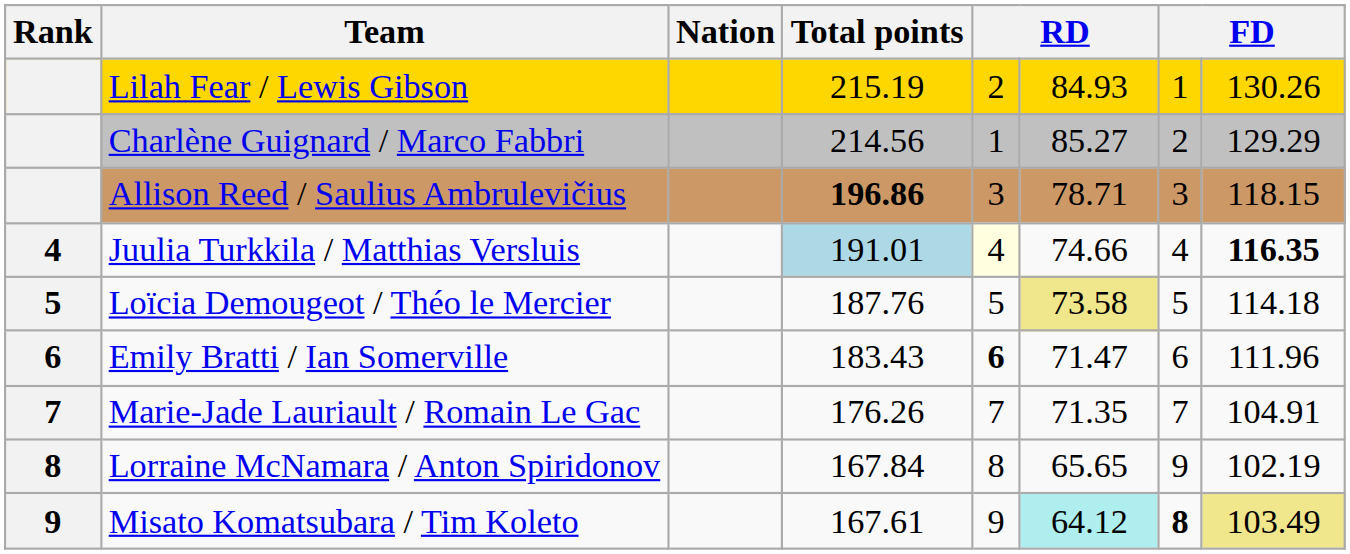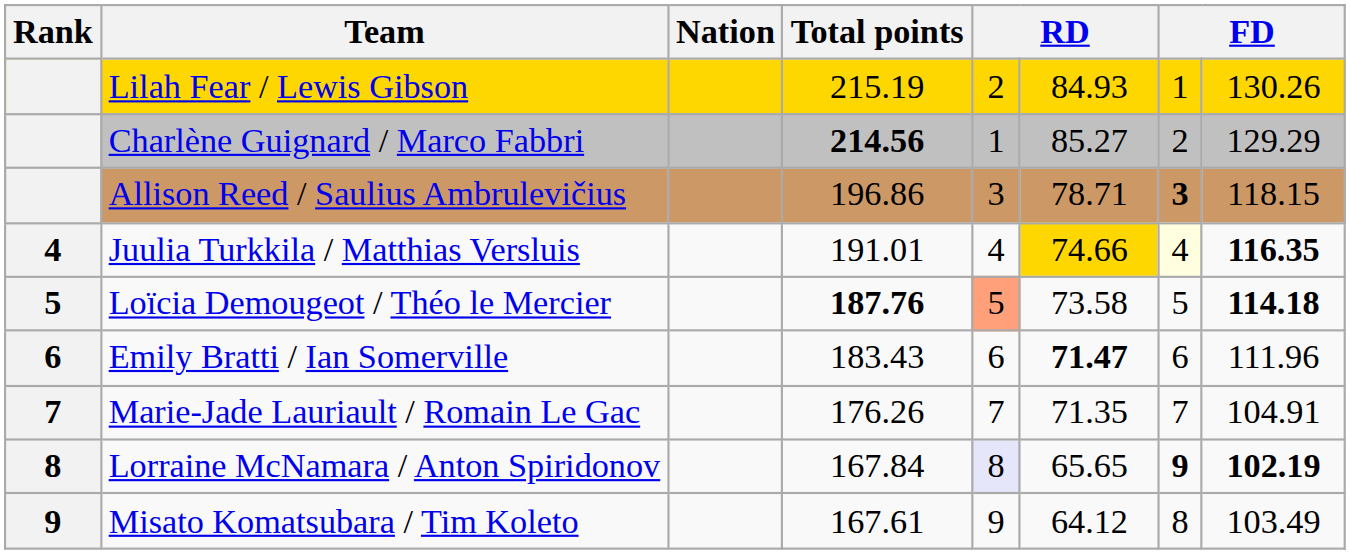(877, 140) normal -> (877, 140) bold
(877, 194) bold -> (877, 194) normal
(1180, 194) normal -> (1180, 194) bold
(877, 248) lightblue background -> (877, 248) no background
(996, 248) lightyellow background -> (996, 248) no background
(1089, 248) no background -> (1089, 248) gold background
(1180, 248) no background -> (1180, 248) lightyellow background
(877, 303) normal -> (877, 303) bold
(996, 303) no background -> (996, 303) lightsalmon background
(1089, 303) khaki background -> (1089, 303) no background
(1274, 303) normal -> (1274, 303) bold
(996, 357) bold -> (996, 357) normal
(1089, 357) normal -> (1089, 357) bold
(996, 466) no background -> (996, 466) lavender background
(1180, 466) normal -> (1180, 466) bold
(1274, 466) normal -> (1274, 466) bold
(1089, 520) paleturquoise background -> (1089, 520) no background
(1180, 520) bold -> (1180, 520) normal
(1274, 520) khaki background -> (1274, 520) no background
